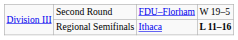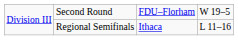(215, 27) bold -> (215, 27) normal
